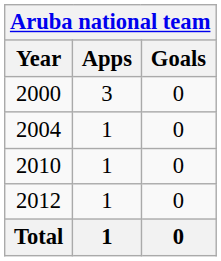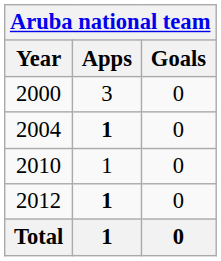(107, 129) normal -> (107, 129) bold
(107, 201) normal -> (107, 201) bold
